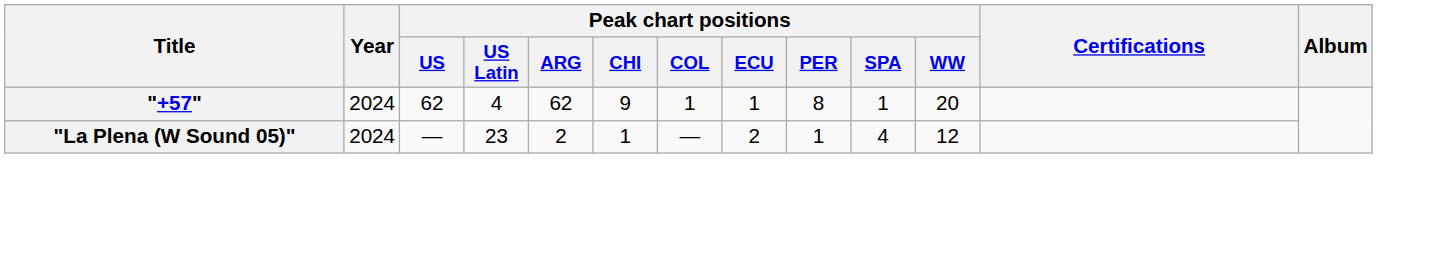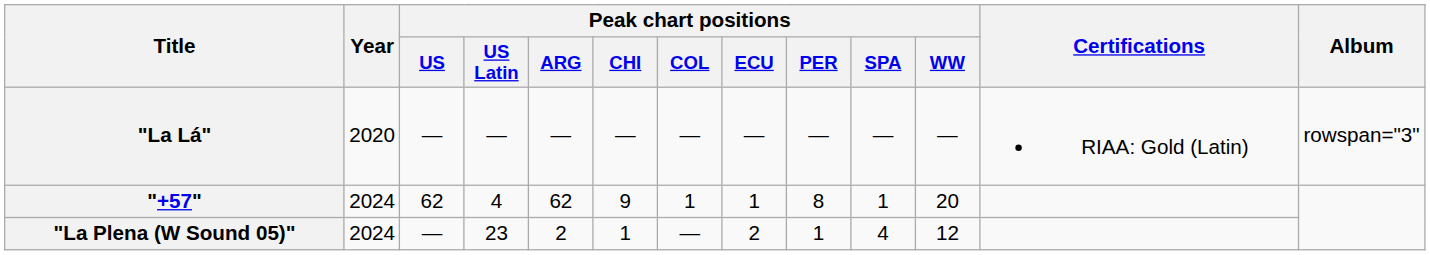+ row: (175, 135)
